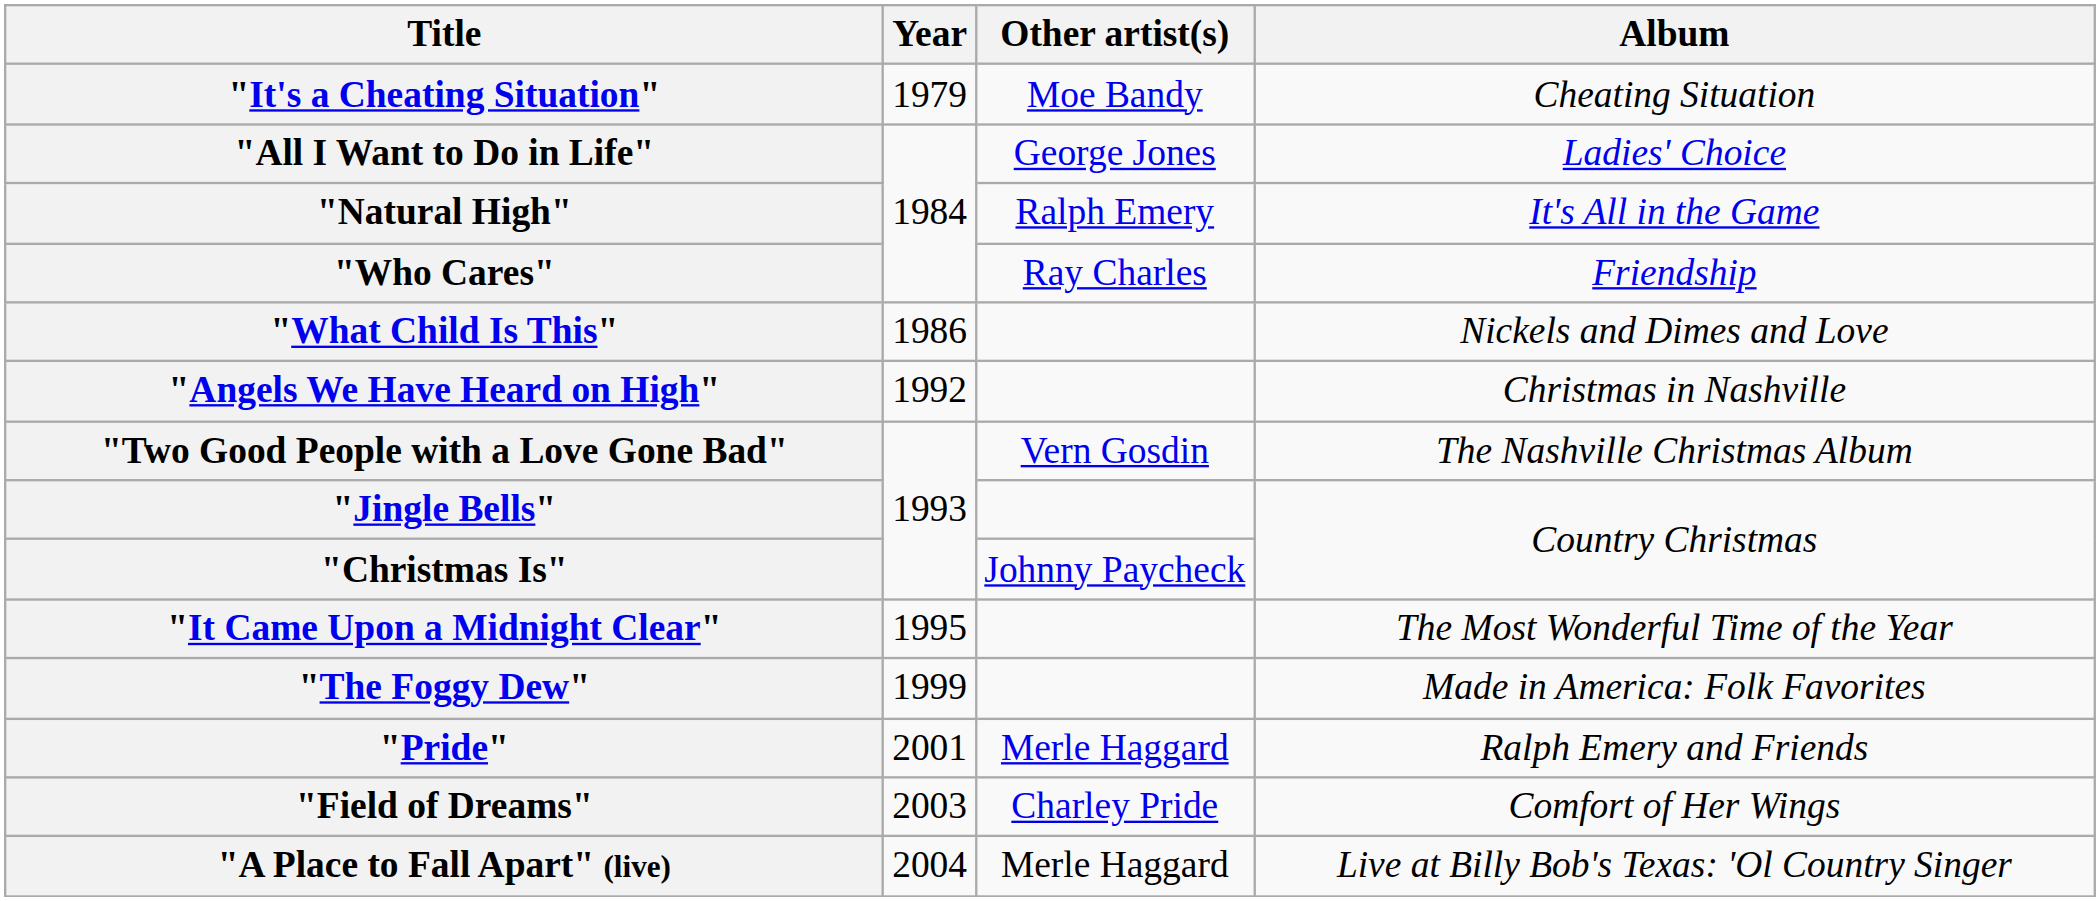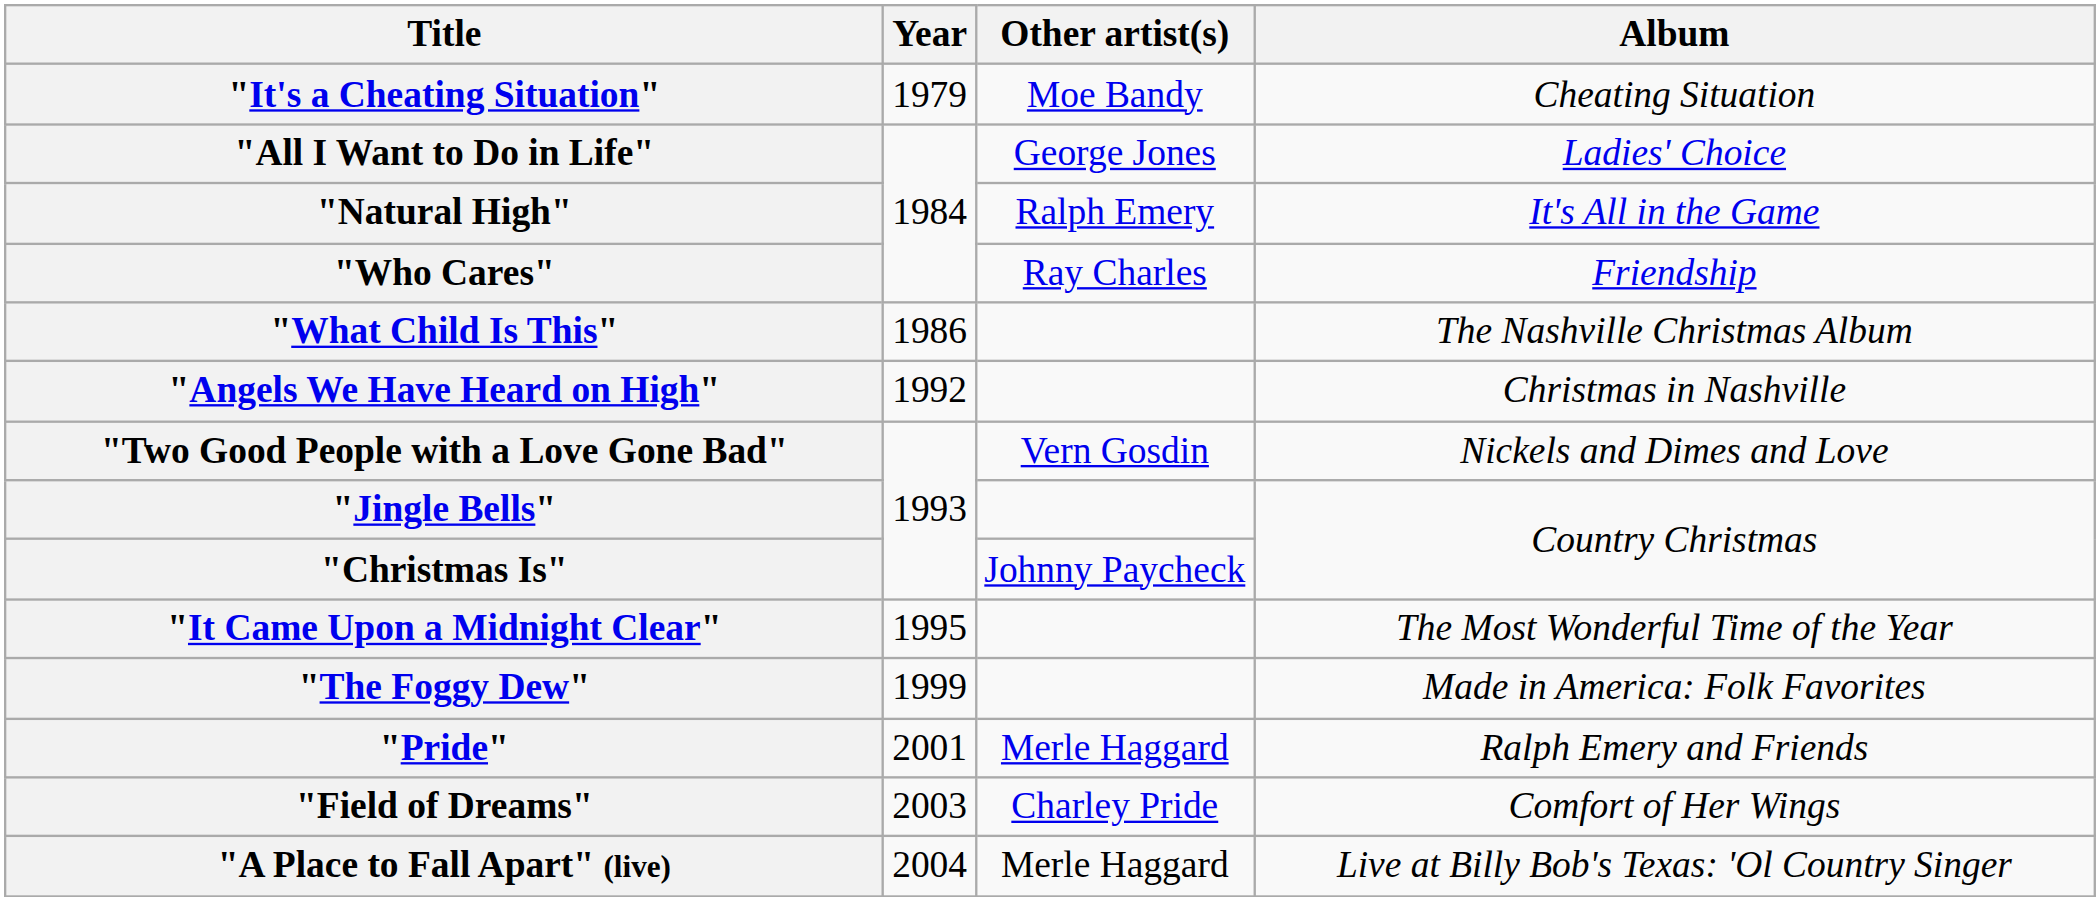(1674, 331) Nickels and Dimes and Love -> (1674, 331) The Nashville Christmas Album
(1674, 449) The Nashville Christmas Album -> (1674, 449) Nickels and Dimes and Love
